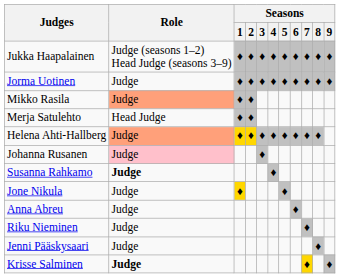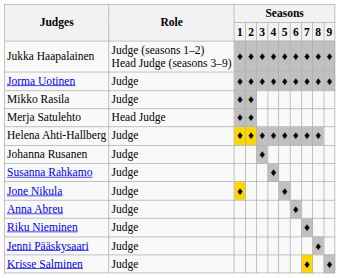(125, 99) lightsalmon background -> (125, 99) no background
(125, 136) lightsalmon background -> (125, 136) no background
(125, 154) pink background -> (125, 154) no background
(126, 172) bold -> (125, 172) normal
(126, 264) bold -> (125, 264) normal
